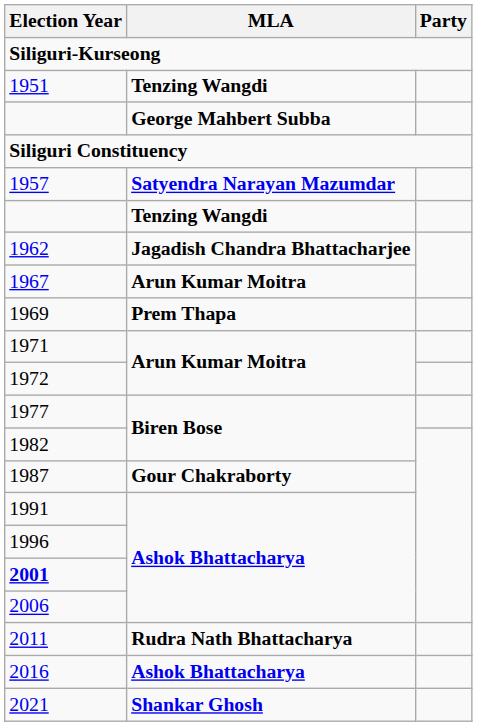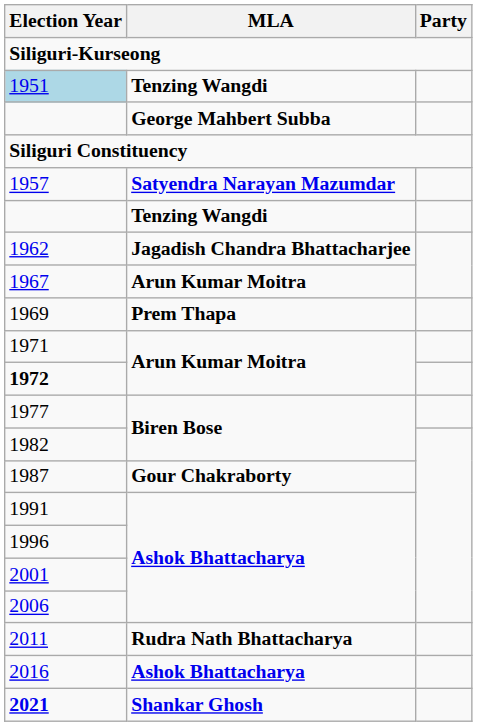(29, 86) no background -> (29, 86) lightblue background
(29, 379) normal -> (29, 379) bold
(29, 574) bold -> (29, 574) normal
(29, 704) normal -> (29, 704) bold
